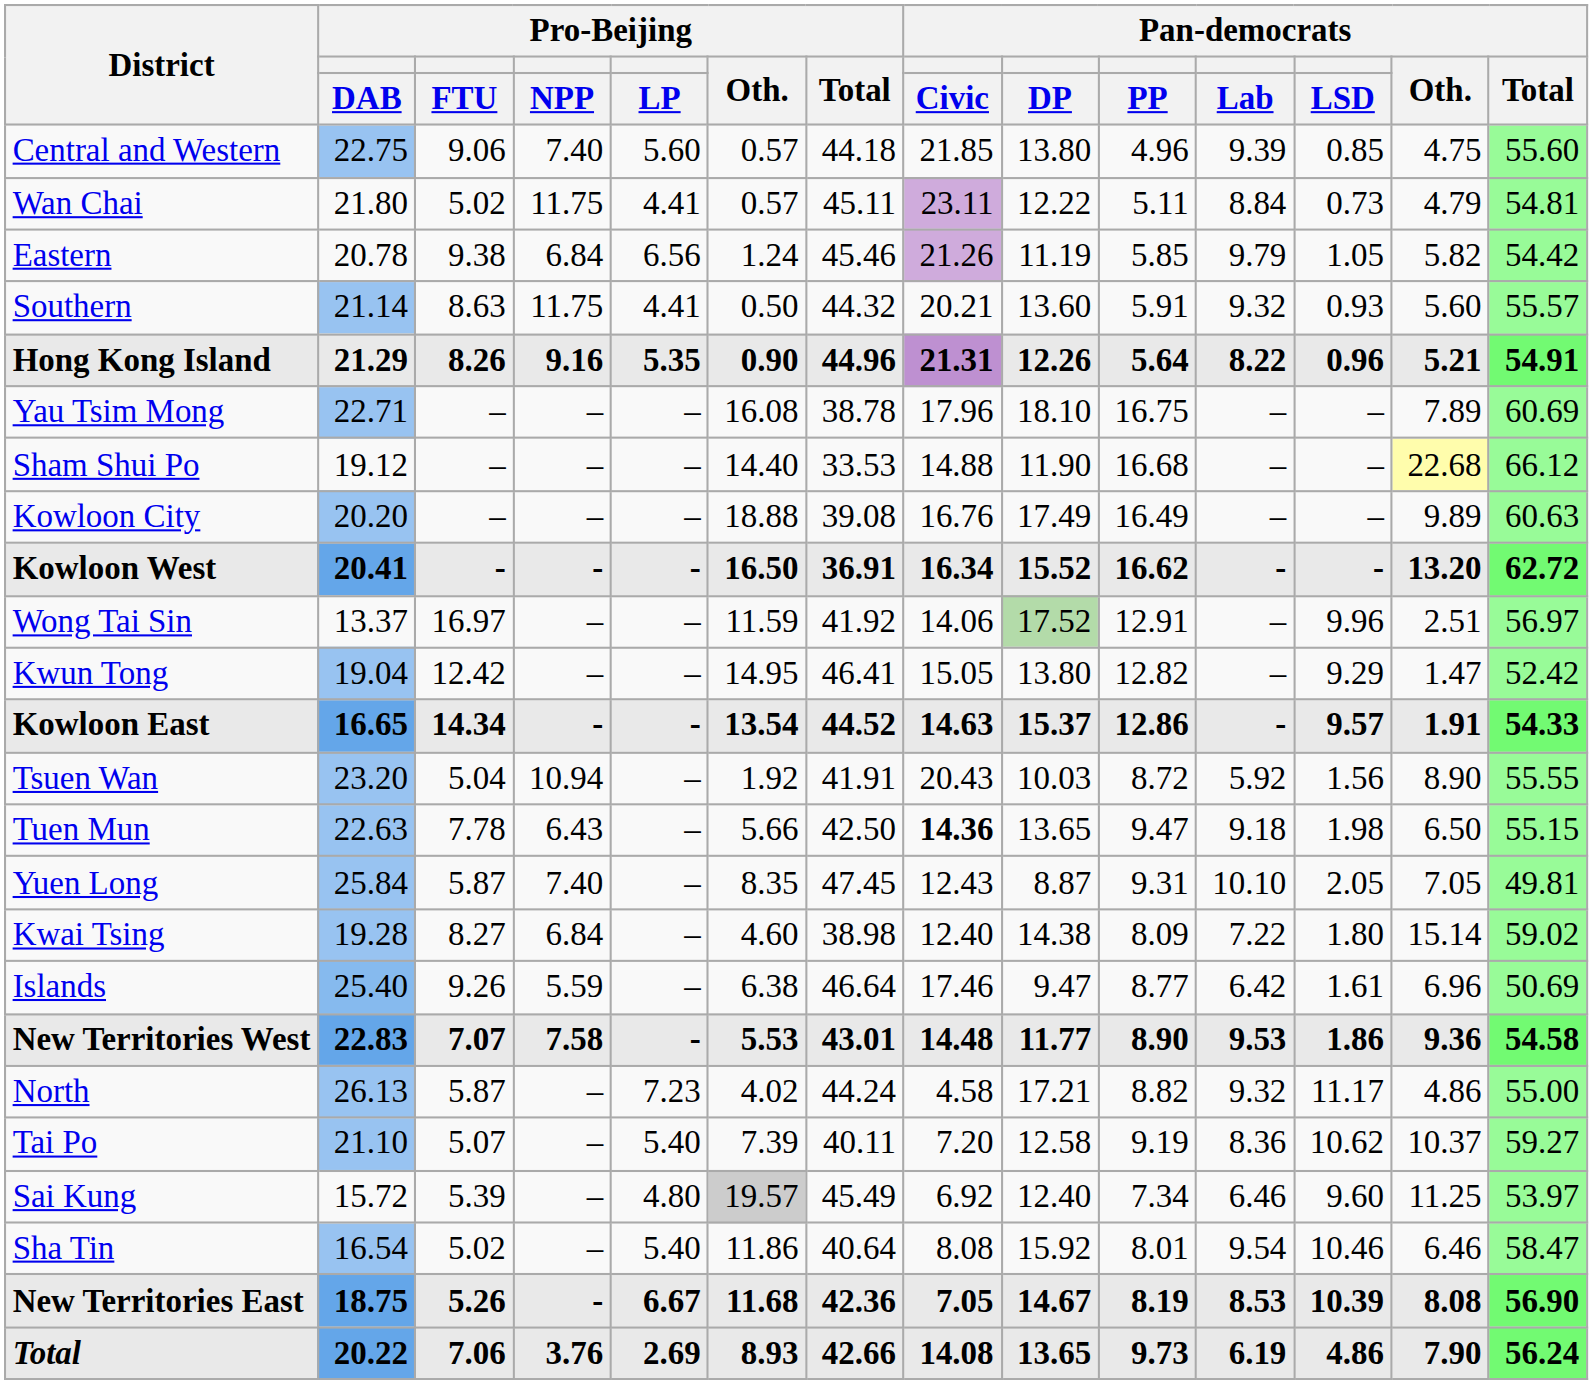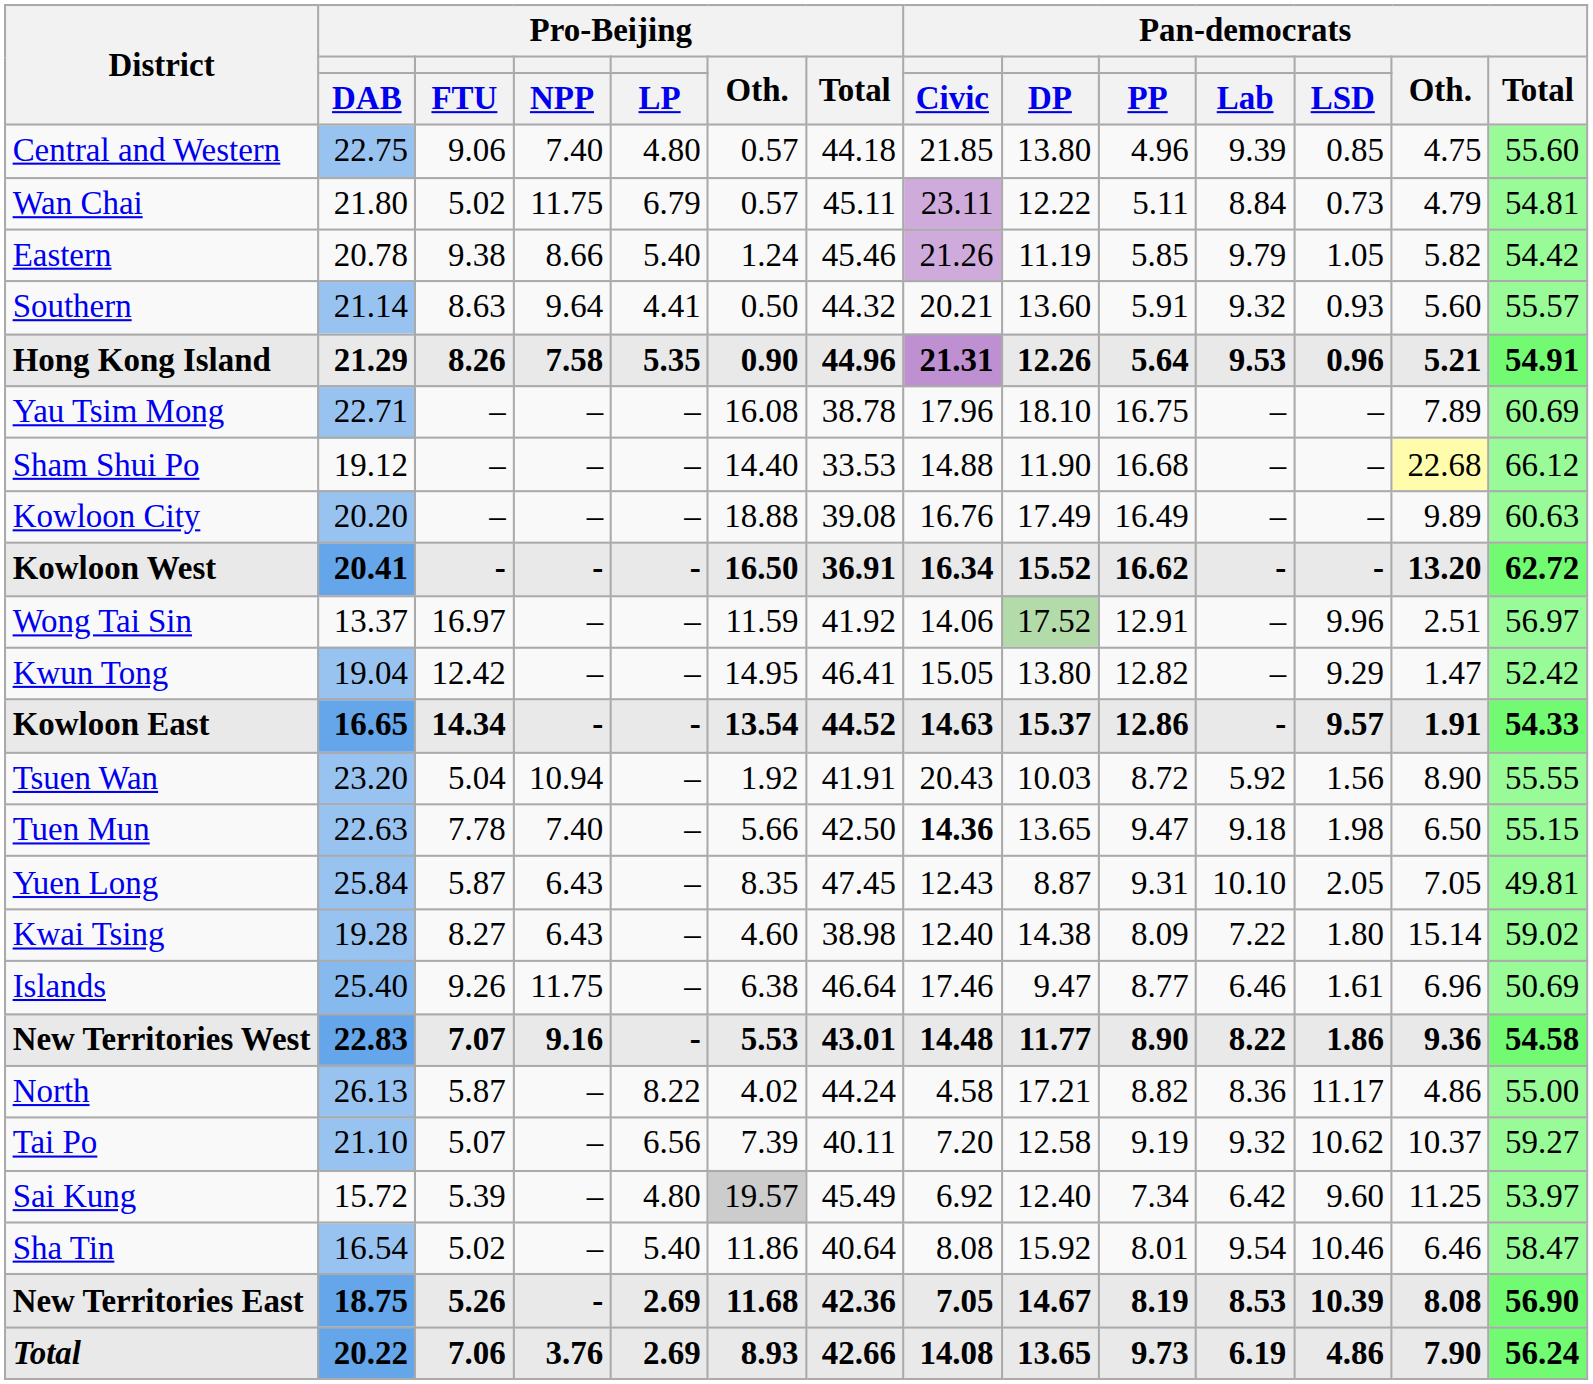(672, 150) 5.60 -> (672, 150) 4.80
(672, 202) 4.41 -> (672, 202) 6.79
(574, 254) 6.84 -> (574, 254) 8.66
(672, 254) 6.56 -> (672, 254) 5.40
(567, 307) 11.75 -> (574, 307) 9.64
(574, 359) 9.16 -> (574, 359) 7.58
(1258, 359) 8.22 -> (1258, 359) 9.53
(574, 829) 6.43 -> (574, 829) 7.40
(574, 882) 7.40 -> (574, 882) 6.43
(574, 934) 6.84 -> (574, 934) 6.43
(574, 986) 5.59 -> (567, 986) 11.75
(1258, 986) 6.42 -> (1258, 986) 6.46
(574, 1039) 7.58 -> (574, 1039) 9.16
(1258, 1039) 9.53 -> (1258, 1039) 8.22
(672, 1091) 7.23 -> (672, 1091) 8.22
(1258, 1091) 9.32 -> (1258, 1091) 8.36
(672, 1143) 5.40 -> (672, 1143) 6.56
(1258, 1143) 8.36 -> (1258, 1143) 9.32
(1258, 1195) 6.46 -> (1258, 1195) 6.42
(672, 1300) 6.67 -> (672, 1300) 2.69
